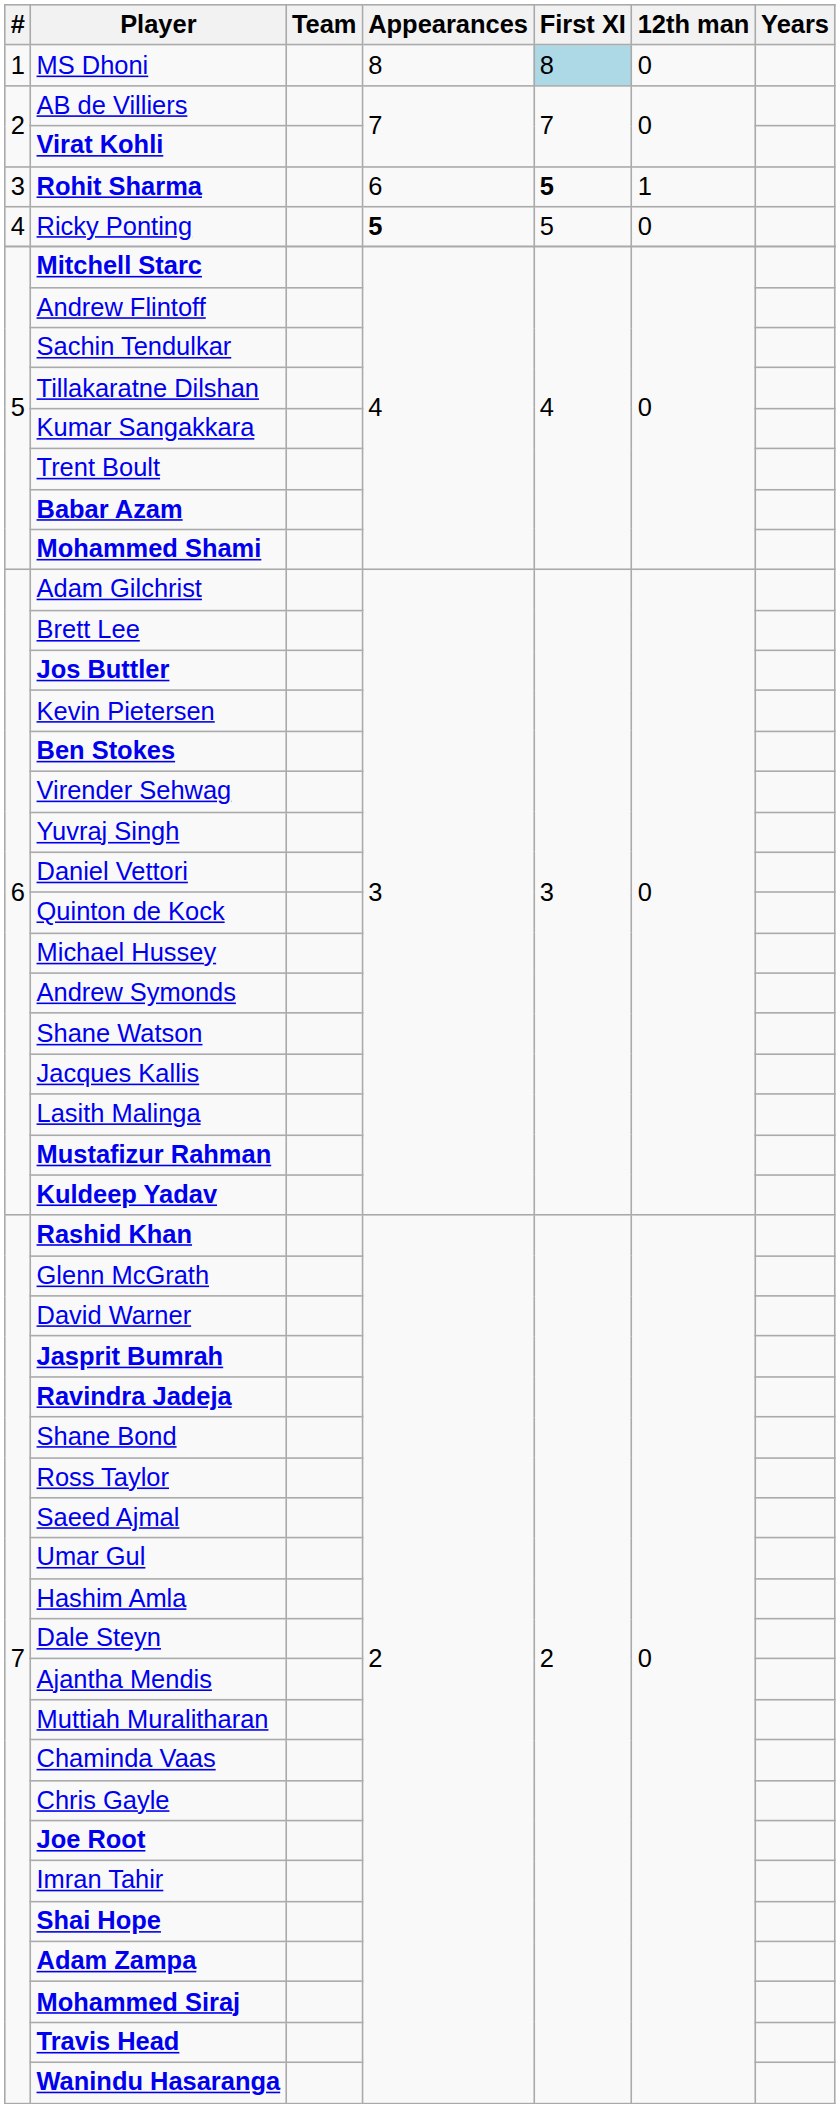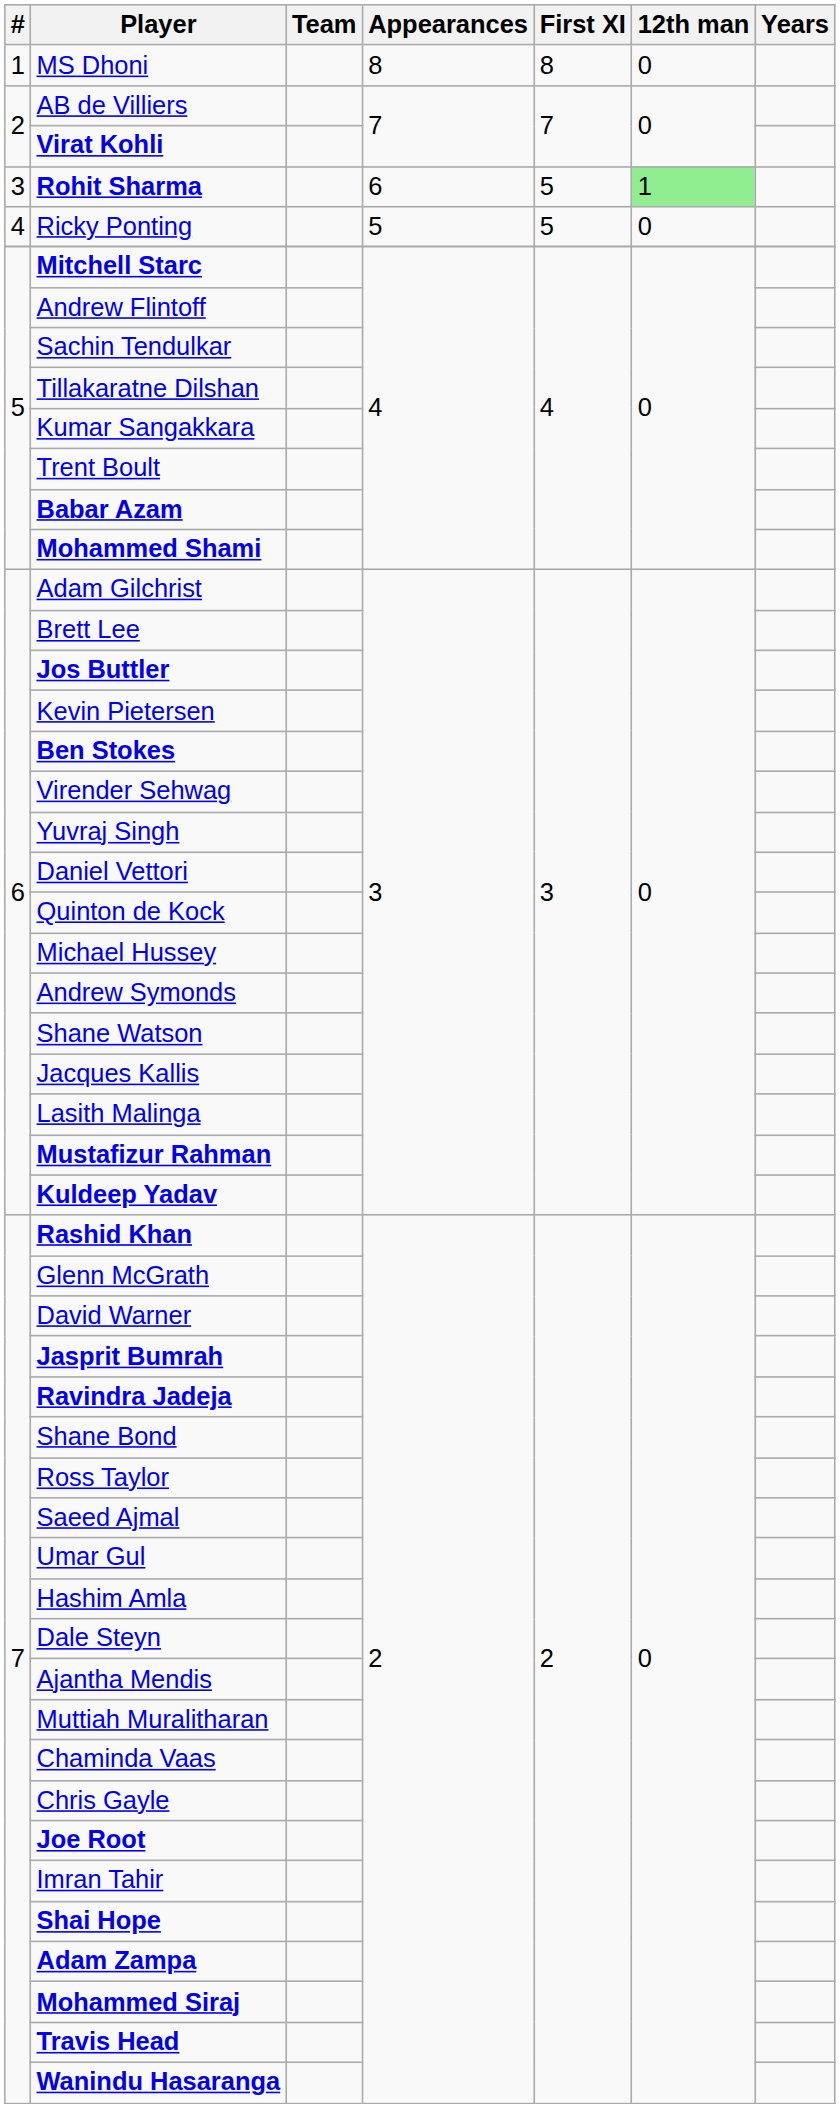(547, 65) lightblue background -> (547, 65) no background
(547, 186) bold -> (547, 186) normal
(645, 186) no background -> (645, 186) lightgreen background
(375, 226) bold -> (375, 226) normal
